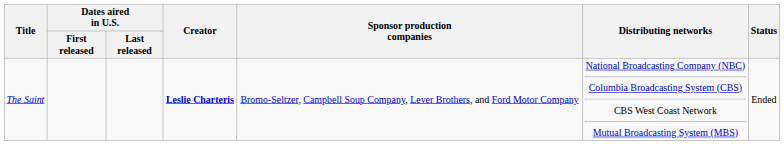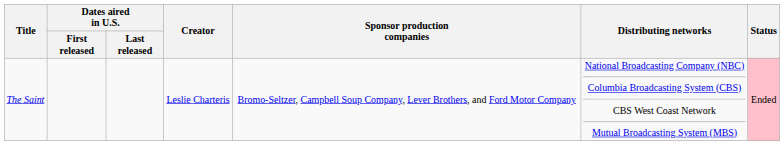(200, 99) bold -> (198, 99) normal
(764, 99) no background -> (764, 99) pink background
